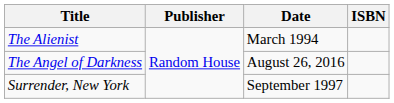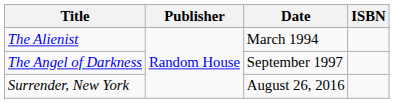(296, 62) August 26, 2016 -> (295, 62) September 1997
(295, 86) September 1997 -> (296, 86) August 26, 2016
